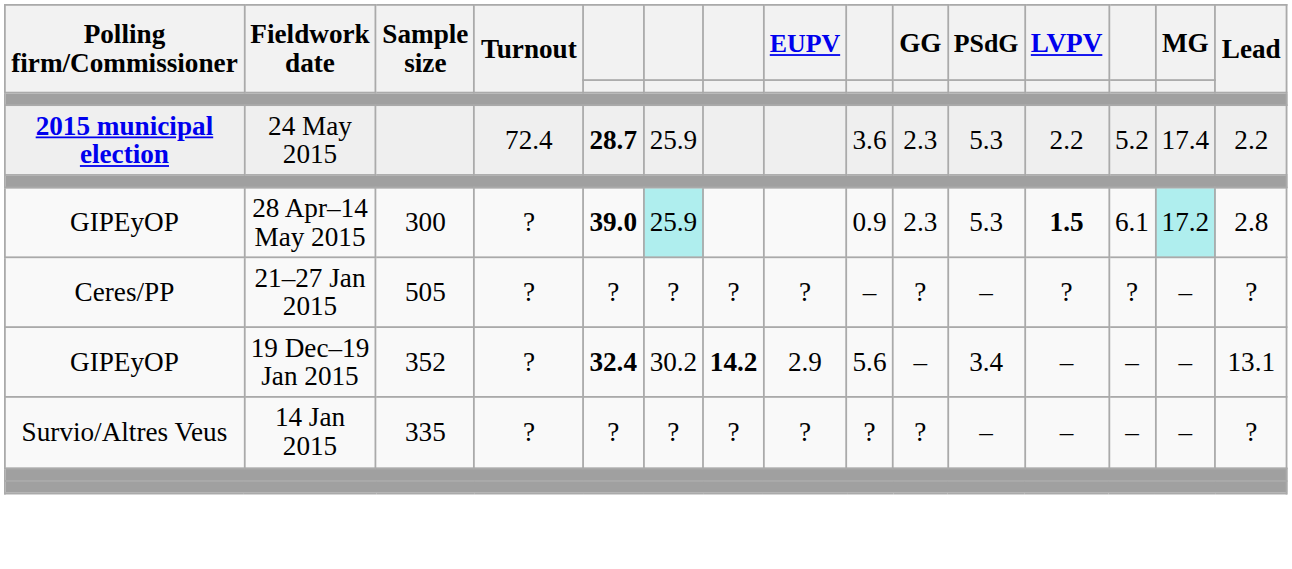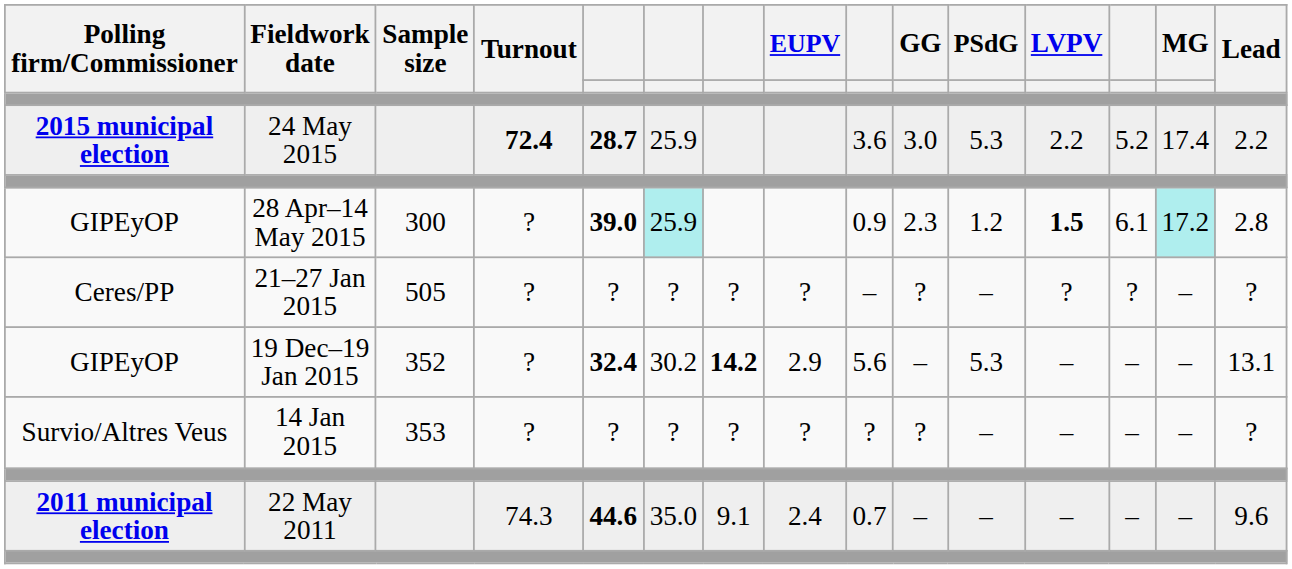(529, 140) normal -> (529, 140) bold
(920, 140) 2.3 -> (920, 140) 3.0
(986, 222) 5.3 -> (986, 222) 1.2
(986, 362) 3.4 -> (986, 362) 5.3
(425, 432) 335 -> (425, 432) 353
+ row: (124, 515)
